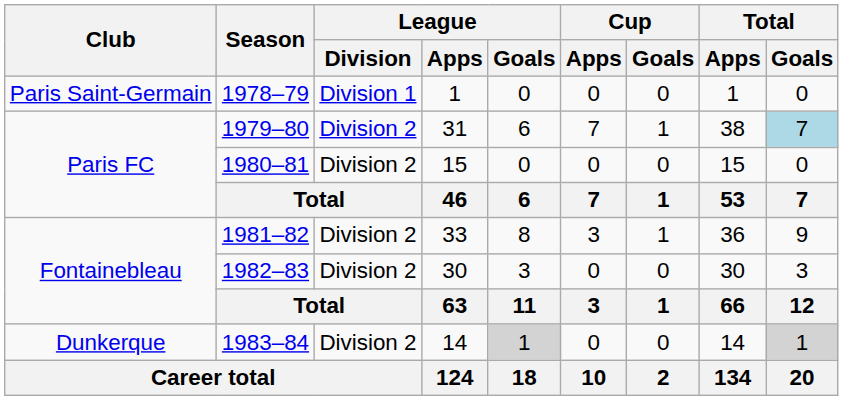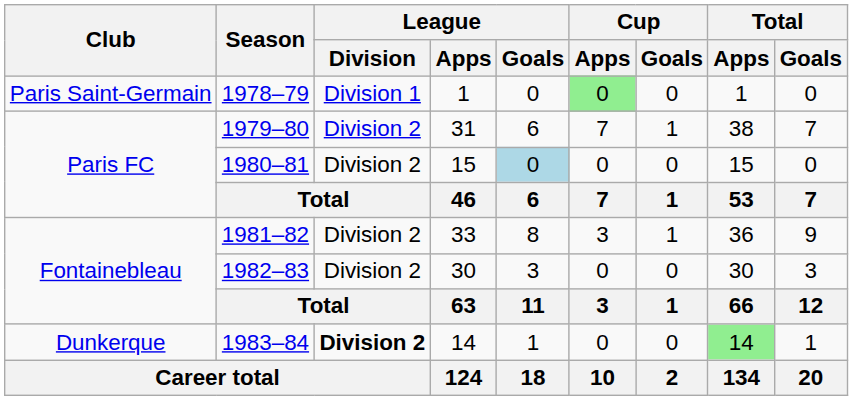(594, 93) no background -> (602, 93) lightgreen background
(802, 128) lightblue background -> (811, 128) no background
(524, 164) no background -> (533, 164) lightblue background
(368, 341) normal -> (372, 341) bold
(524, 341) lightgrey background -> (533, 341) no background
(733, 341) no background -> (741, 341) lightgreen background
(802, 341) lightgrey background -> (811, 341) no background
